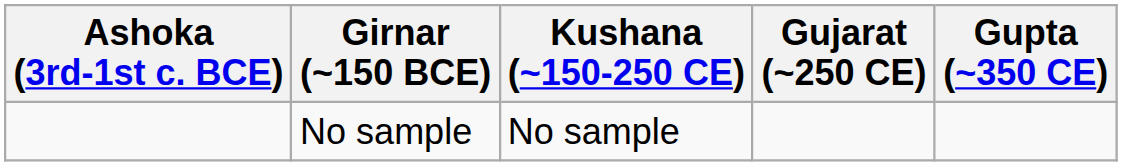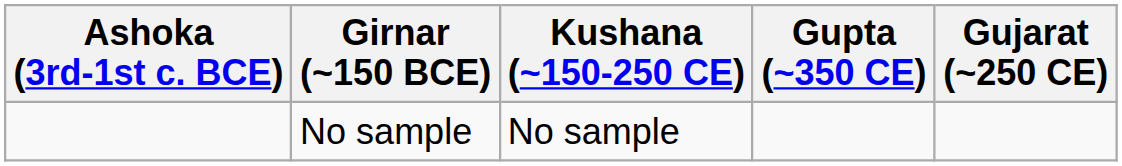columns swapped: (844, 53) <-> (1026, 53)
